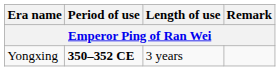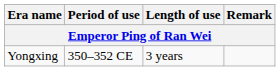(101, 55) bold -> (100, 55) normal
